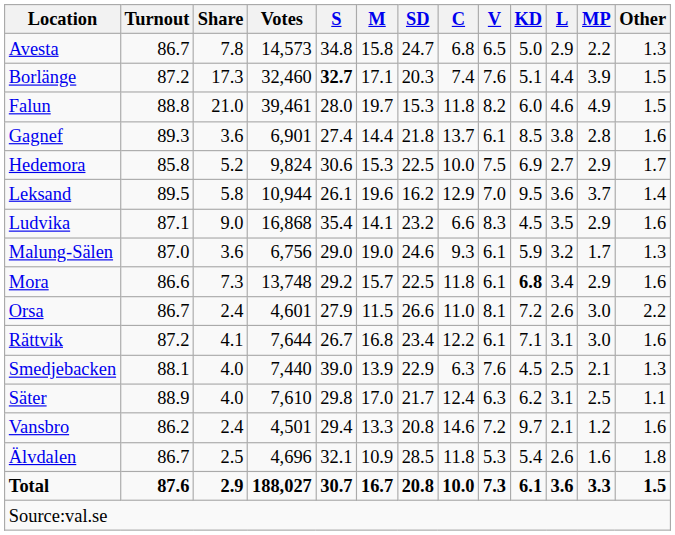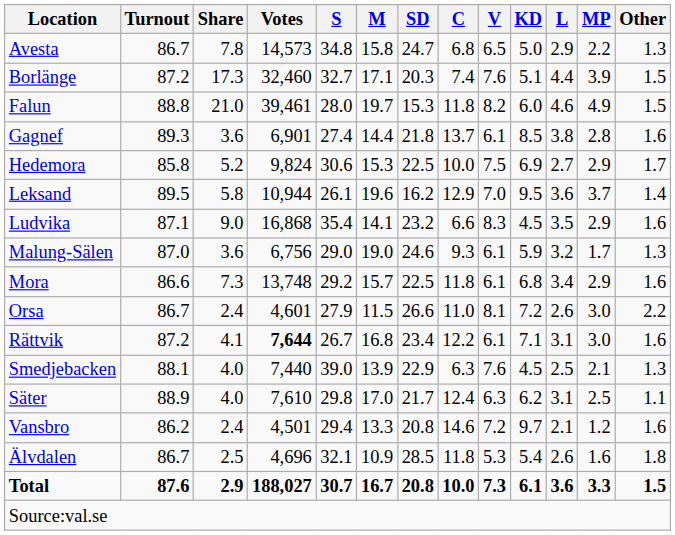(336, 77) bold -> (336, 77) normal
(531, 281) bold -> (531, 281) normal
(291, 340) normal -> (291, 340) bold
